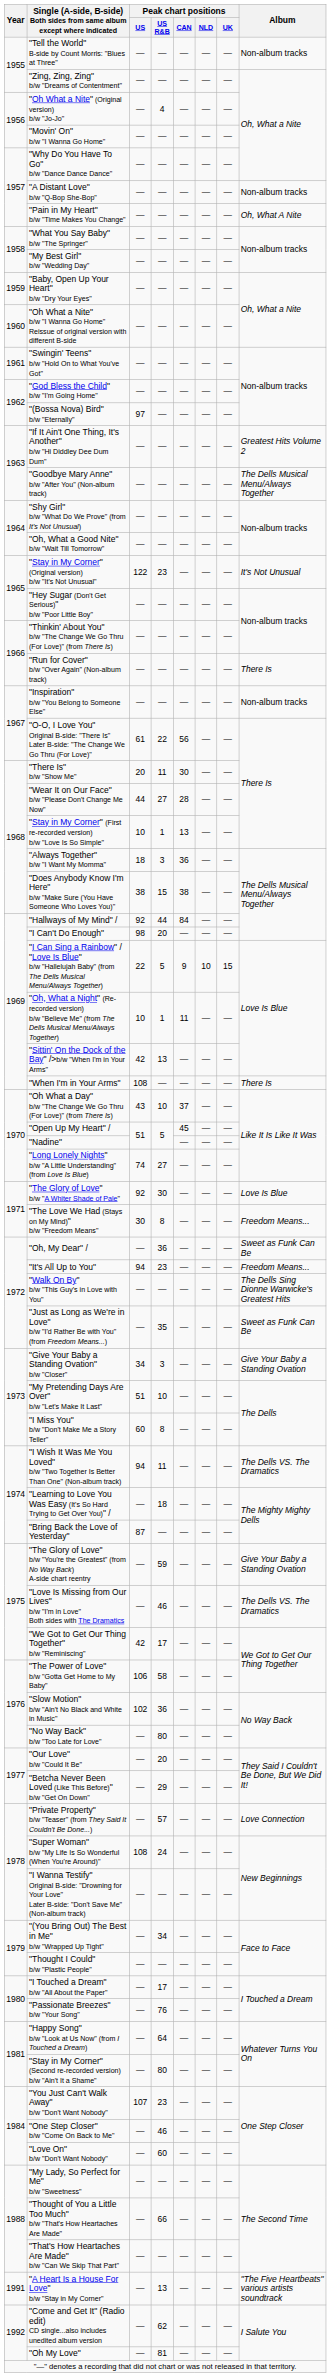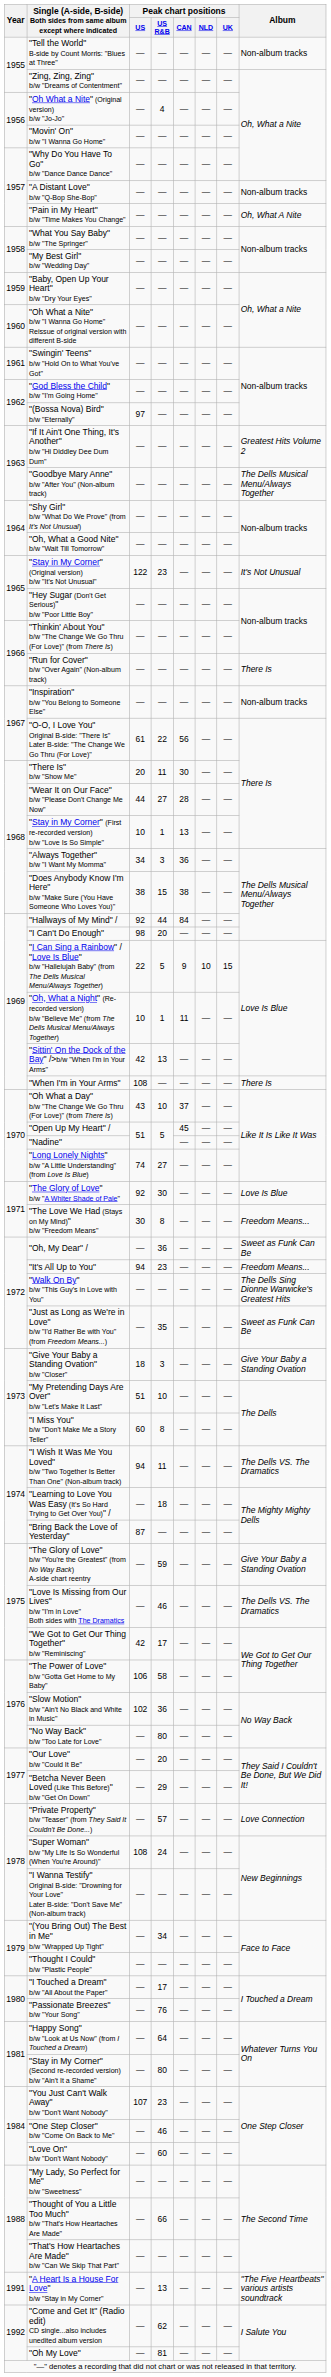(140, 860) 18 -> (140, 860) 34
(140, 1364) 34 -> (140, 1364) 18
